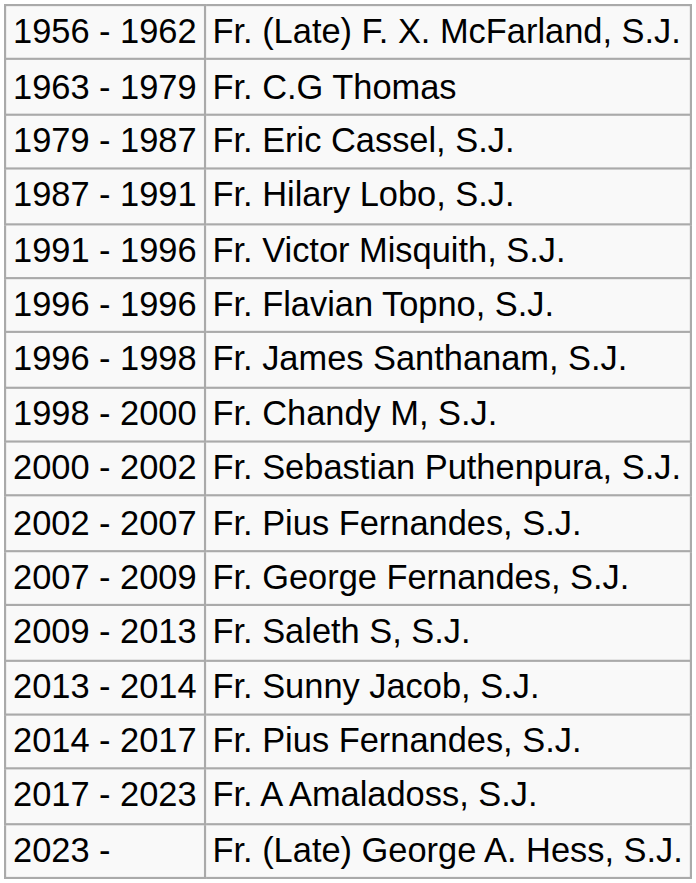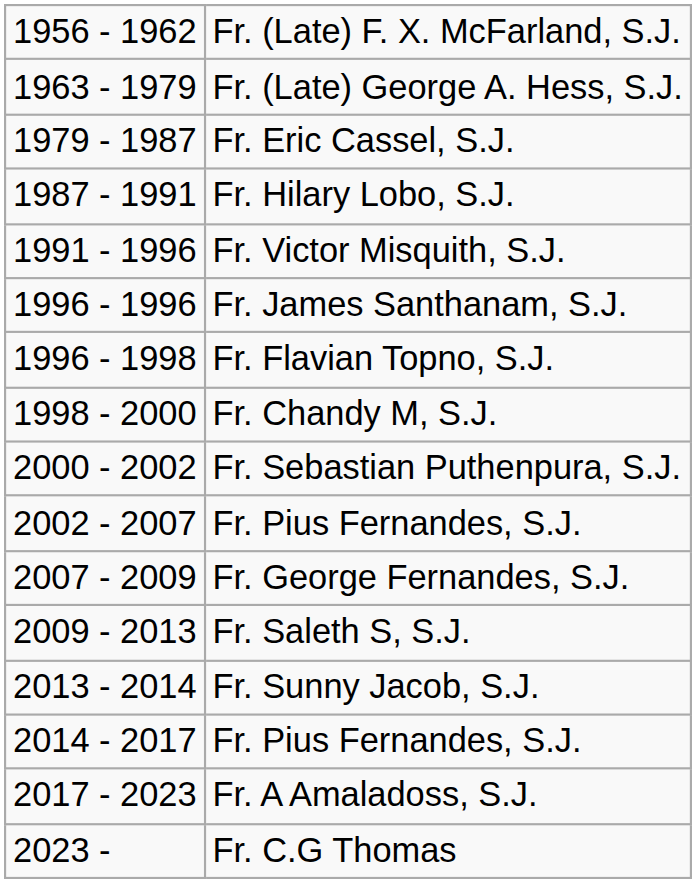(335, 86) Fr. C.G Thomas -> (448, 86) Fr. (Late) George A. Hess, S.J.
(383, 304) Fr. Flavian Topno, S.J. -> (420, 304) Fr. James Santhanam, S.J.
(420, 359) Fr. James Santhanam, S.J. -> (383, 359) Fr. Flavian Topno, S.J.
(448, 850) Fr. (Late) George A. Hess, S.J. -> (335, 850) Fr. C.G Thomas
